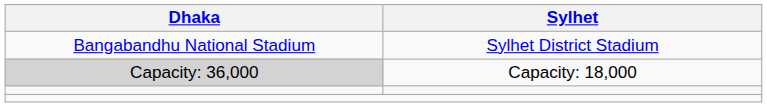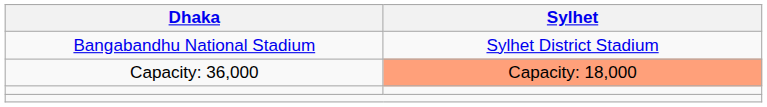(194, 72) lightgrey background -> (194, 72) no background
(573, 72) no background -> (573, 72) lightsalmon background
